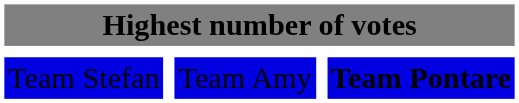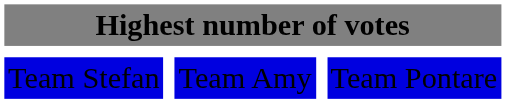(421, 77) bold -> (414, 77) normal
